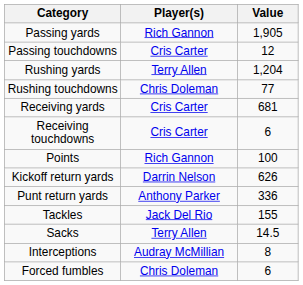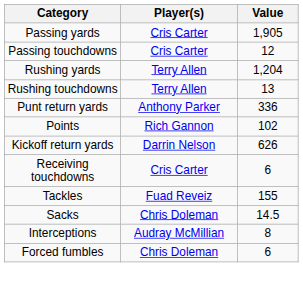(179, 32) Rich Gannon -> (179, 32) Cris Carter
(179, 88) Chris Doleman -> (179, 88) Terry Allen
(268, 88) 77 -> (268, 88) 13
- row: (63, 107)
rows swapped: (63, 133) <-> (63, 196)
(268, 158) 100 -> (268, 126) 102
(179, 214) Jack Del Rio -> (179, 196) Fuad Reveiz
(179, 233) Terry Allen -> (179, 214) Chris Doleman
